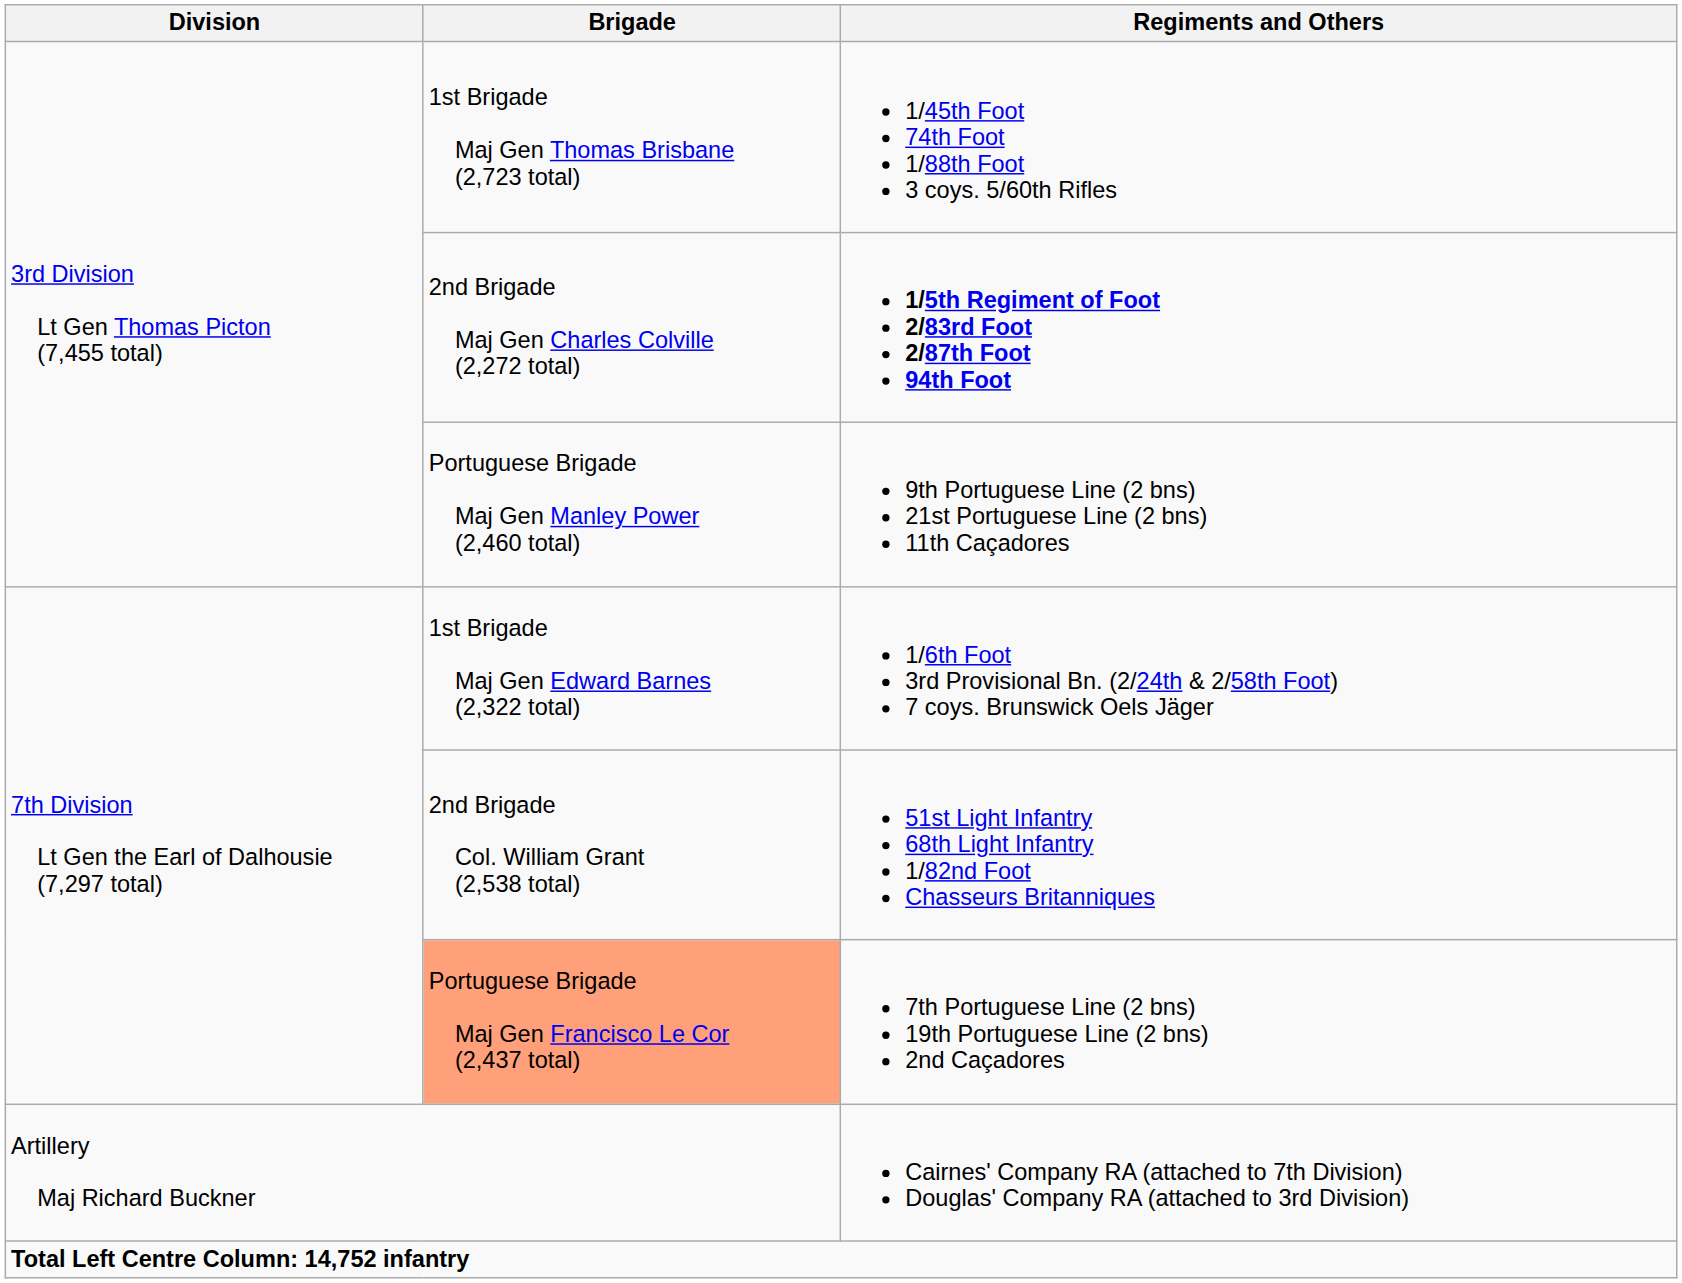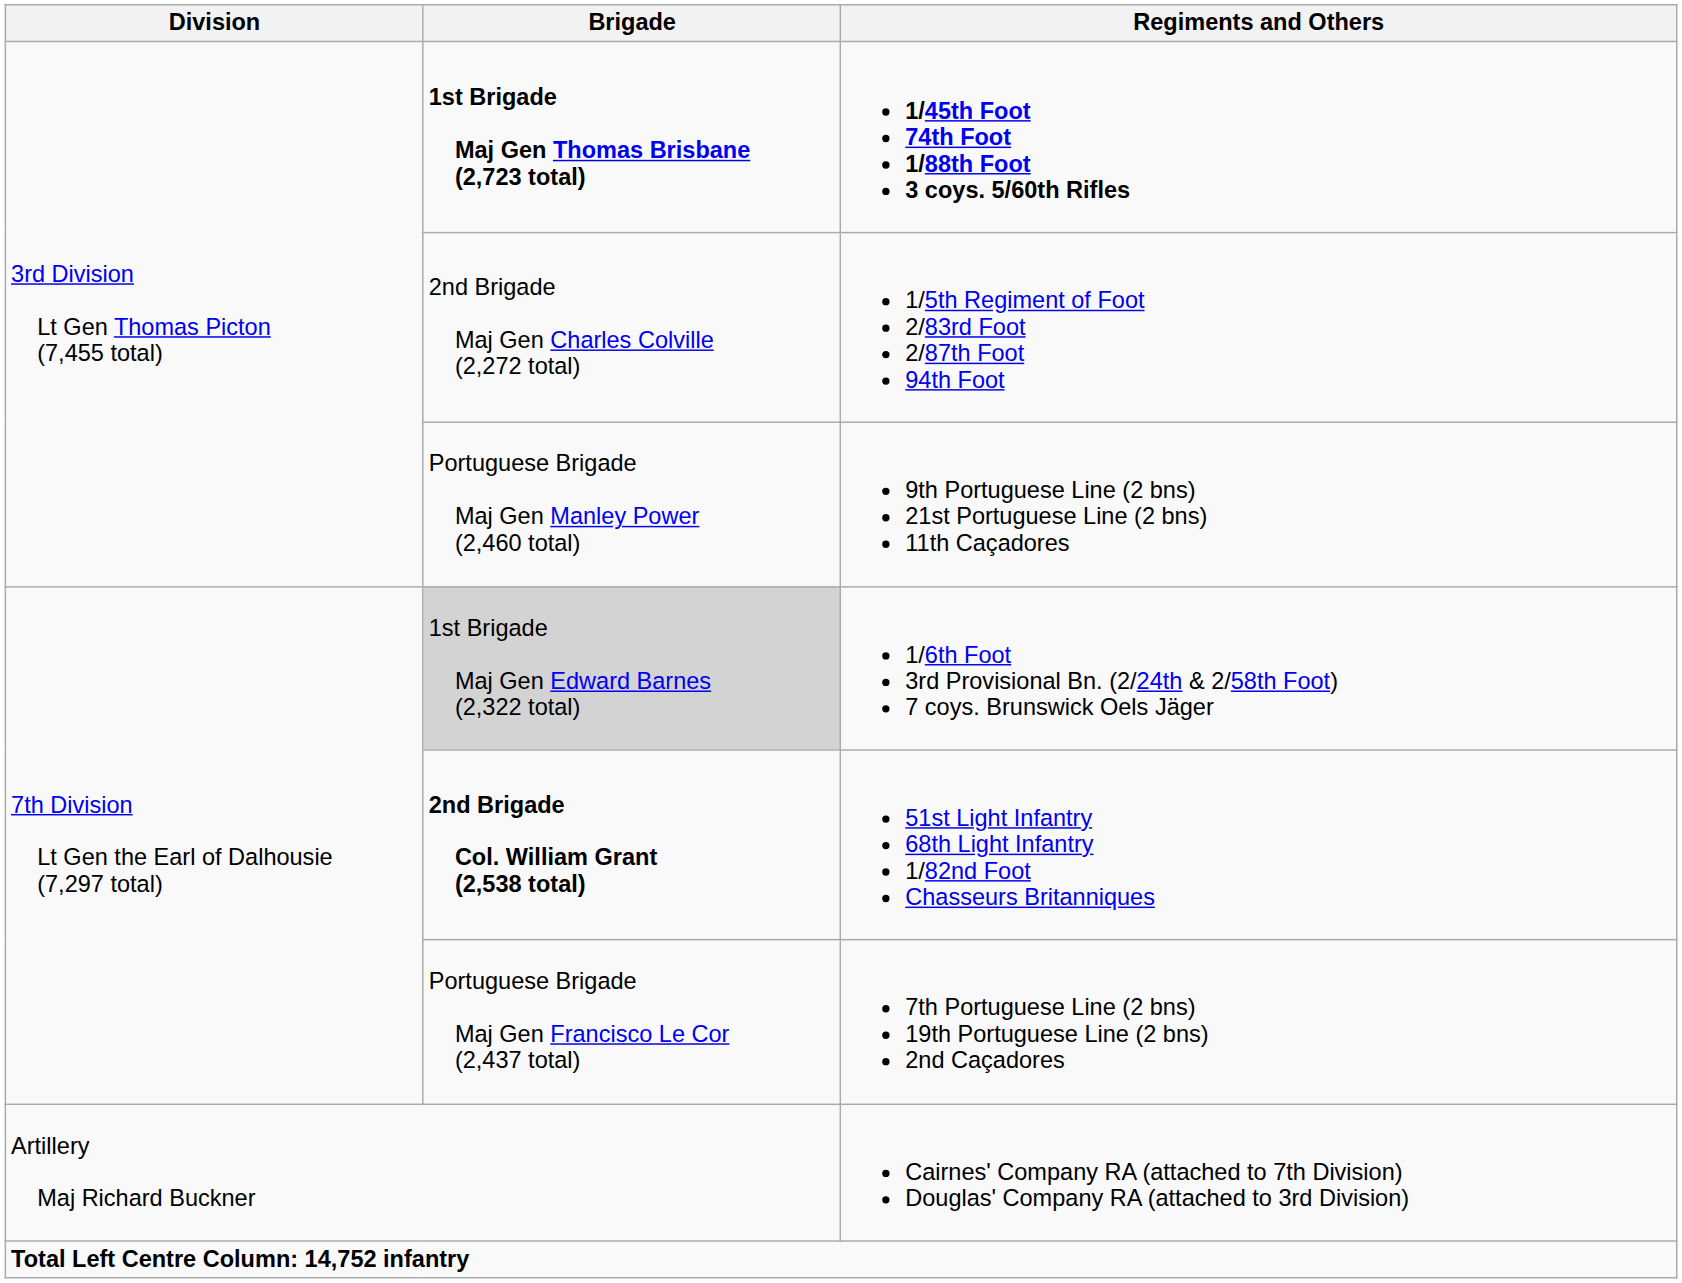(581, 136) normal -> (590, 136) bold
(1259, 150) normal -> (1259, 150) bold
(1259, 341) bold -> (1259, 341) normal
(570, 667) no background -> (570, 667) lightgrey background
(537, 844) normal -> (543, 844) bold
(579, 1021) lightsalmon background -> (579, 1021) no background
